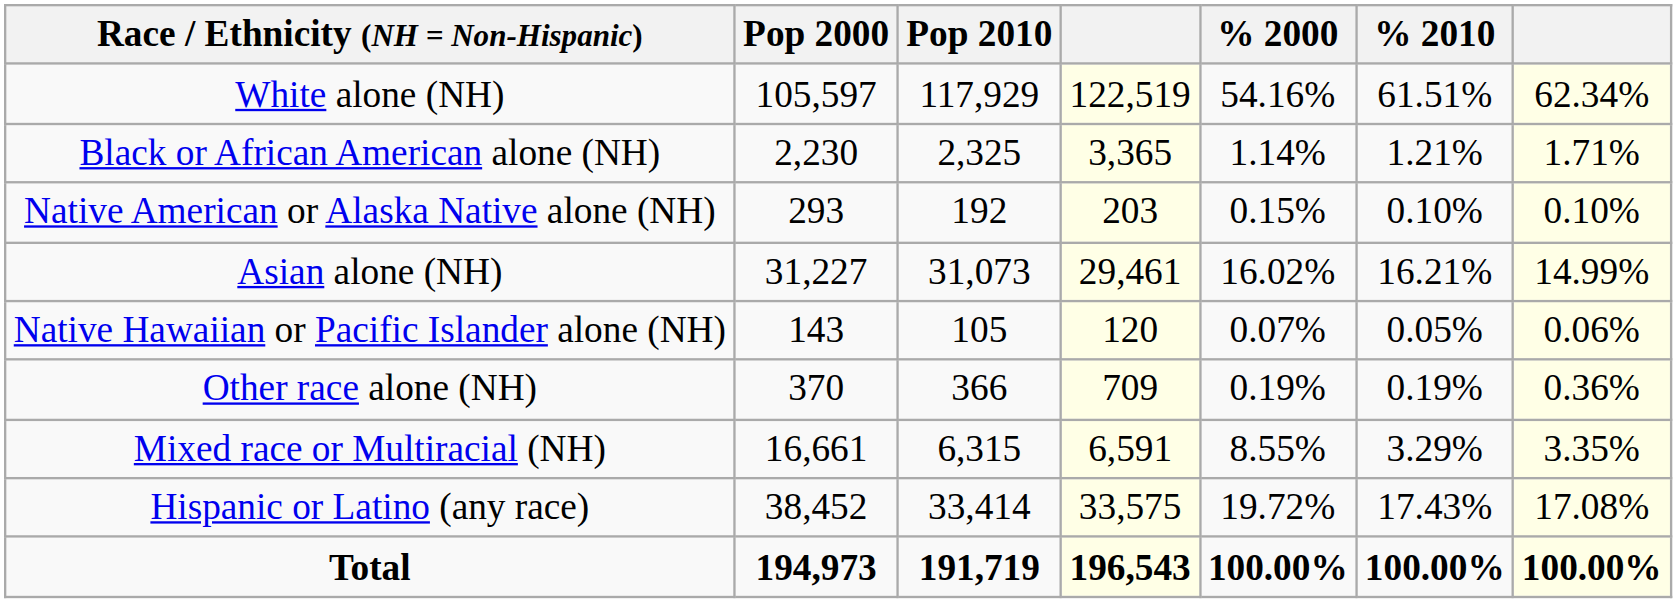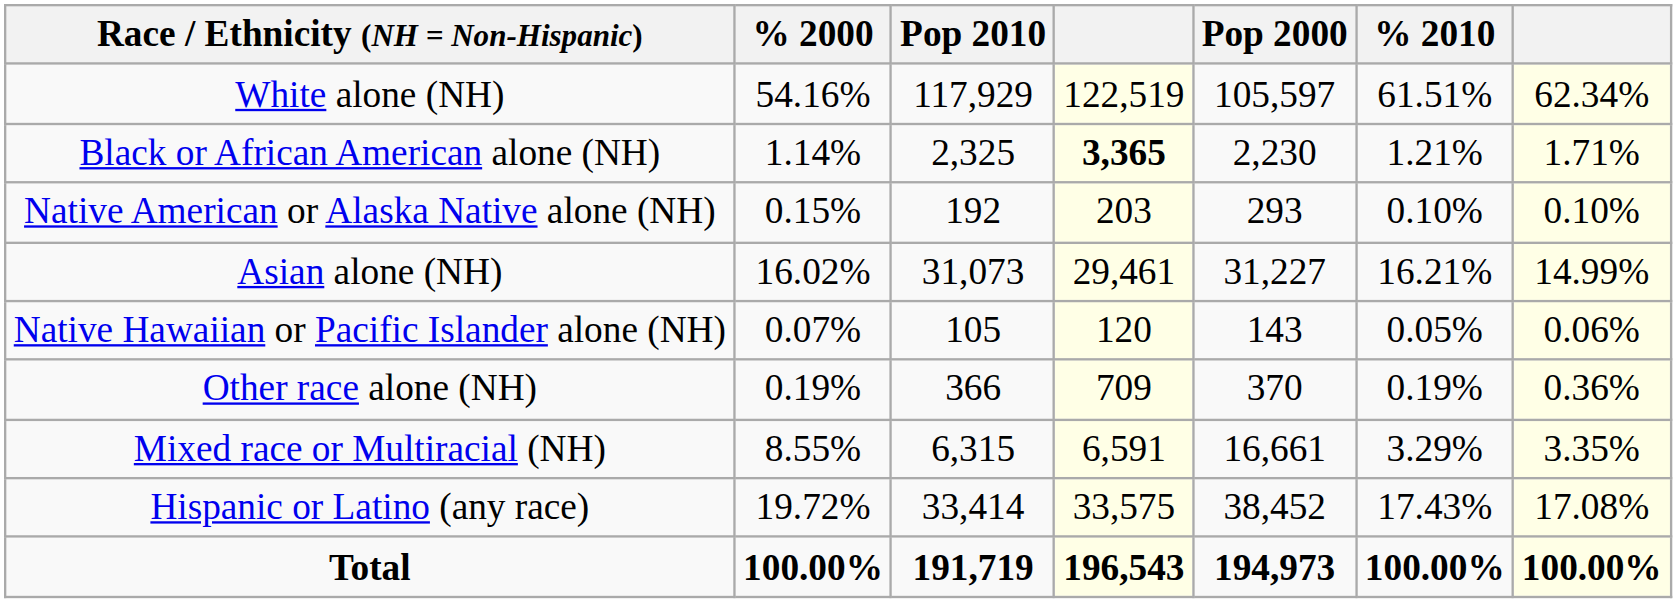columns swapped: (816, 34) <-> (1278, 34)
(1130, 152) normal -> (1124, 152) bold
